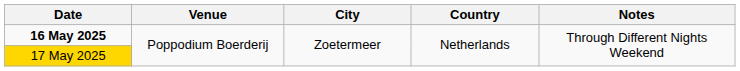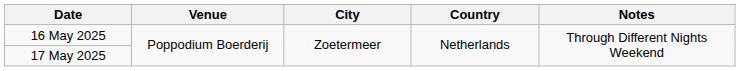(68, 35) bold -> (68, 35) normal
(68, 55) gold background -> (68, 55) no background
